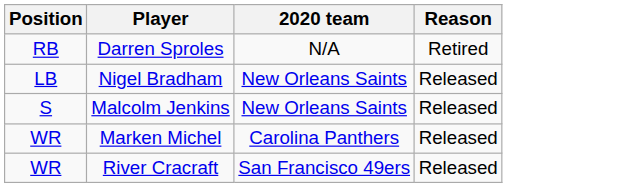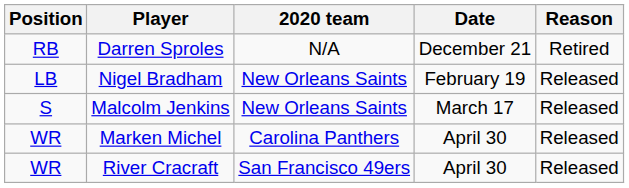+ column: (475, 19)
